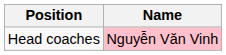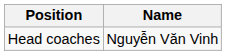(162, 38) pink background -> (162, 38) no background
